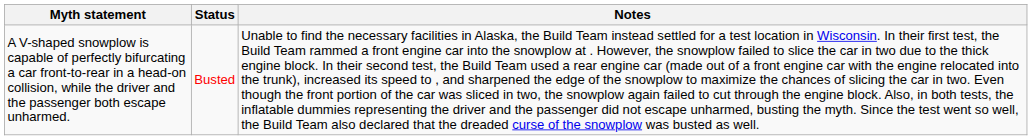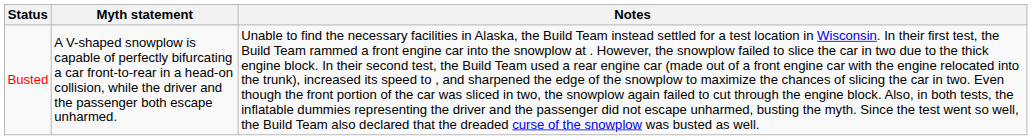columns swapped: (98, 14) <-> (215, 14)
